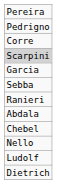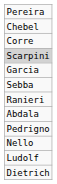(28, 26) Pedrigno -> (23, 26) Chebel
(23, 129) Chebel -> (28, 129) Pedrigno
